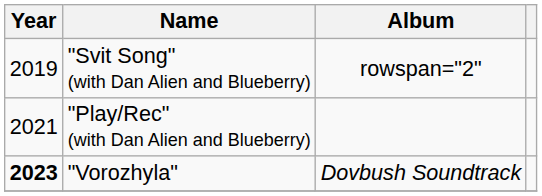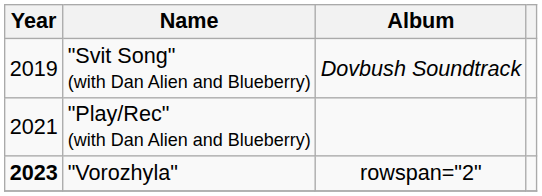(421, 68) rowspan="2" -> (421, 68) Dovbush Soundtrack
(421, 172) Dovbush Soundtrack -> (421, 172) rowspan="2"
